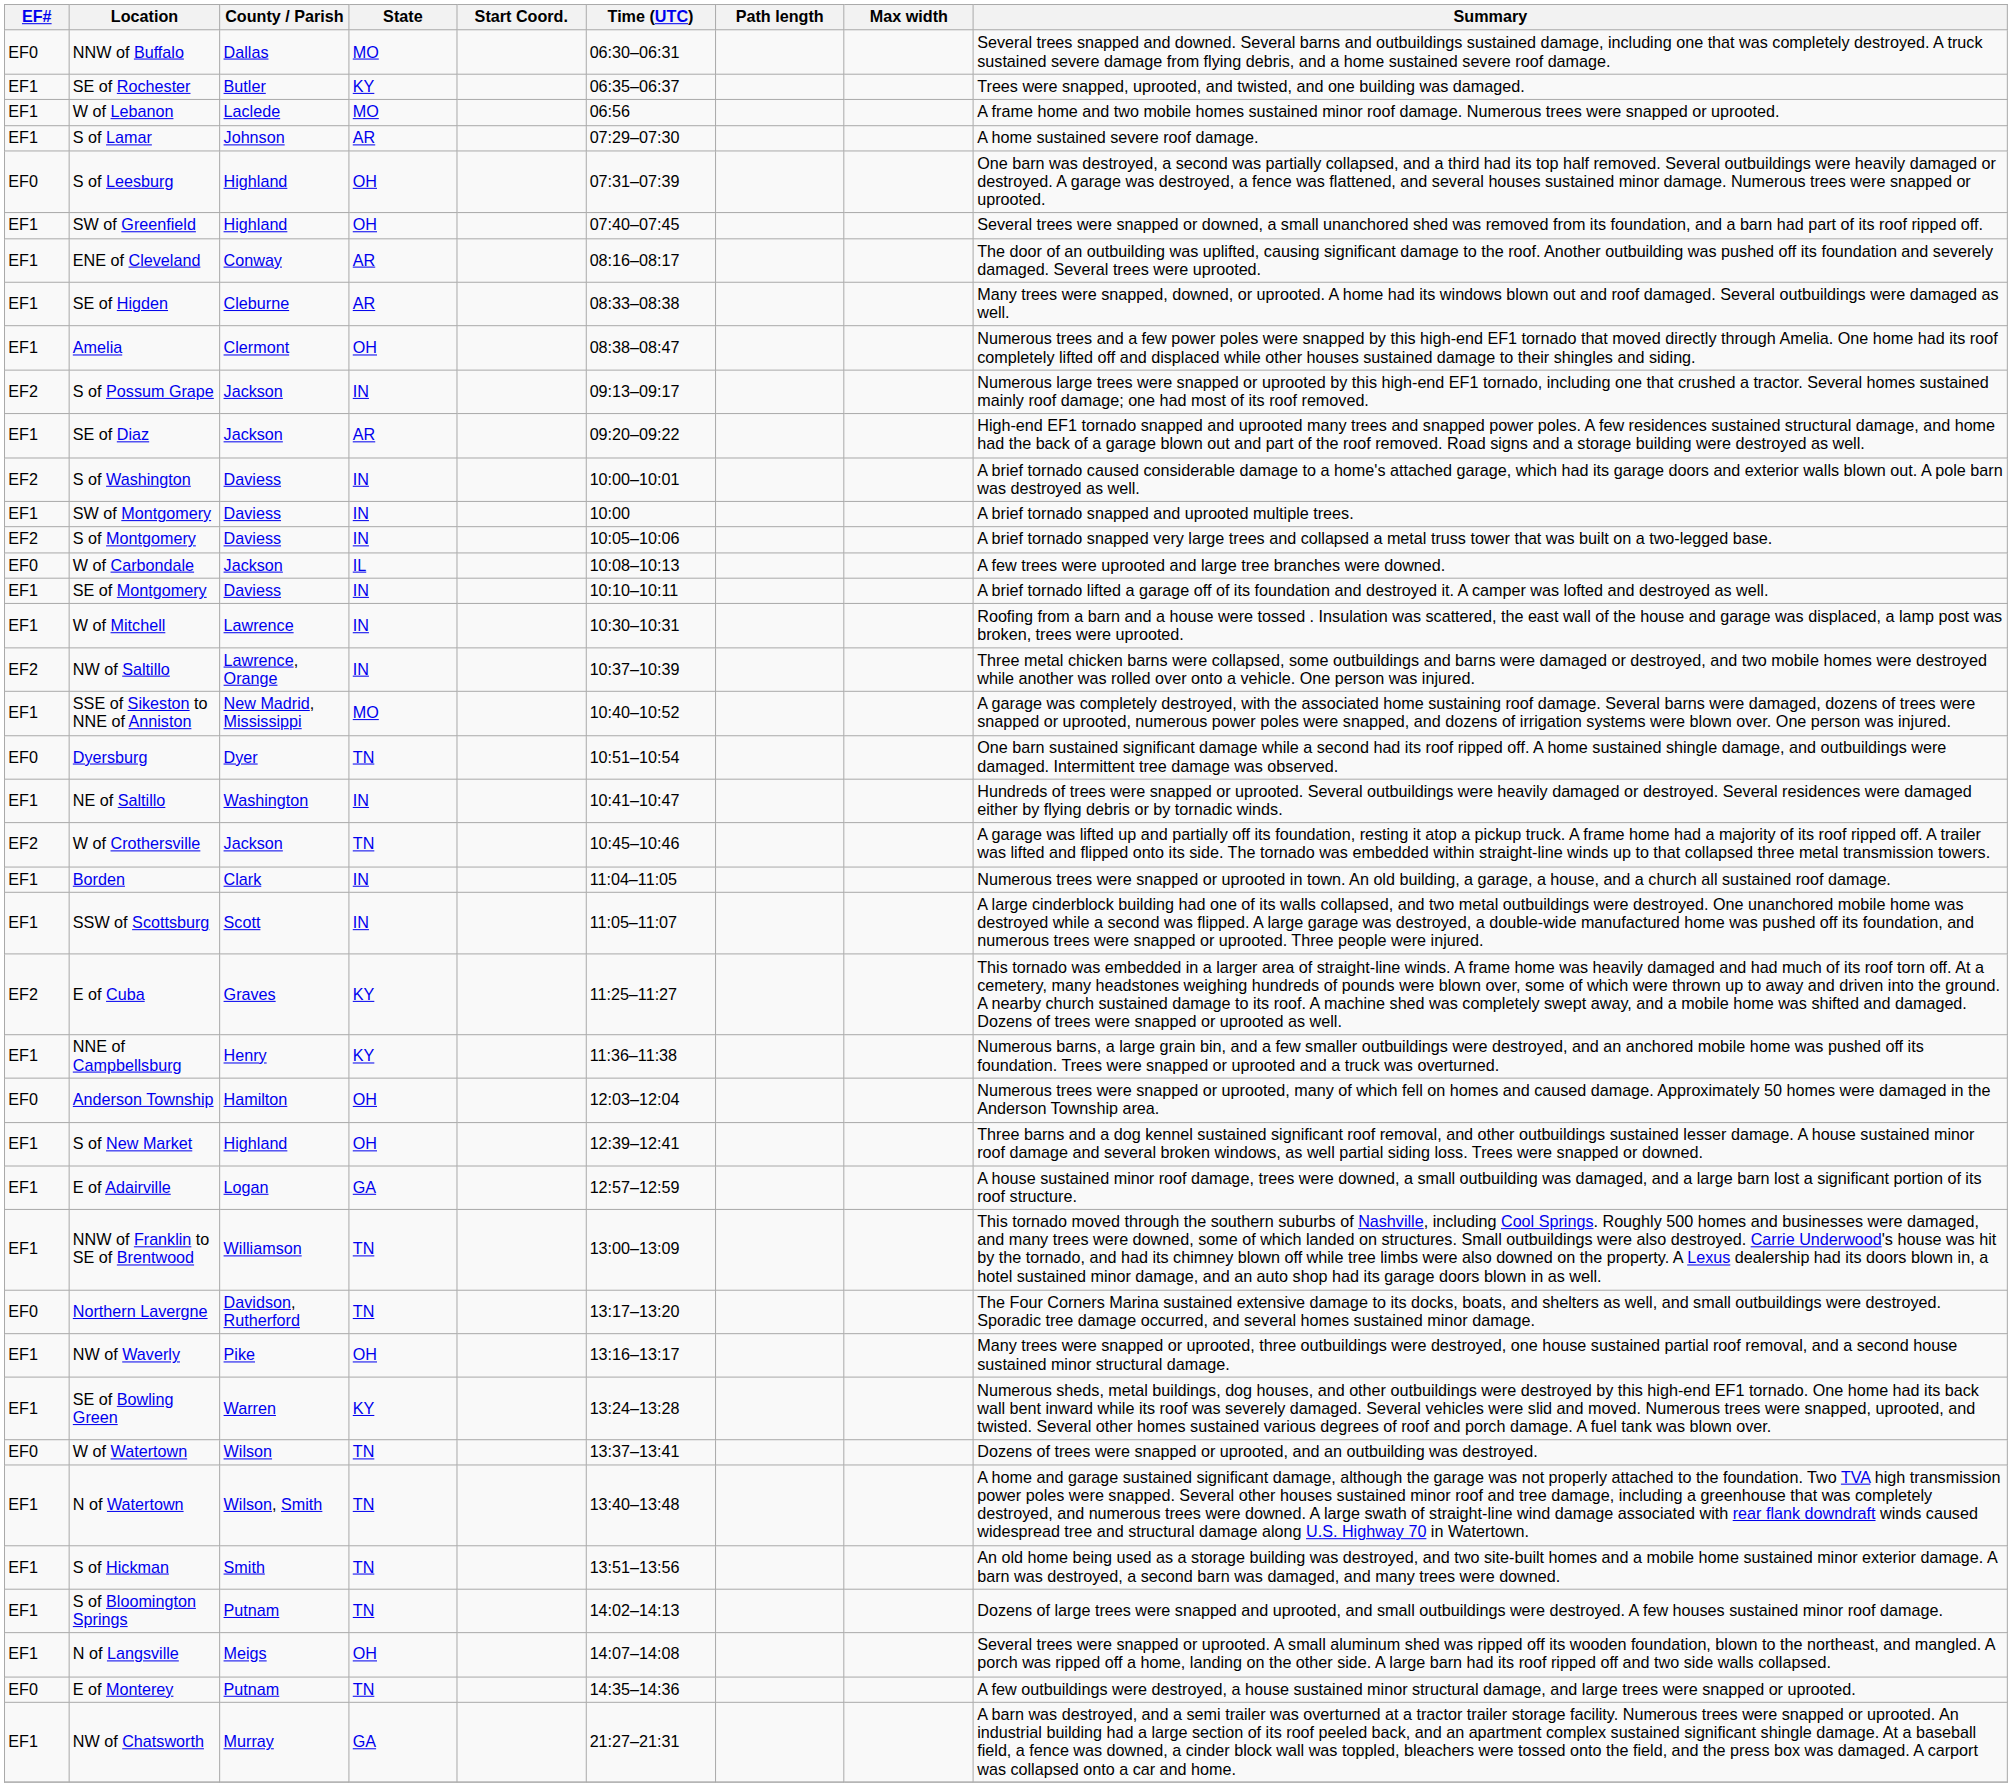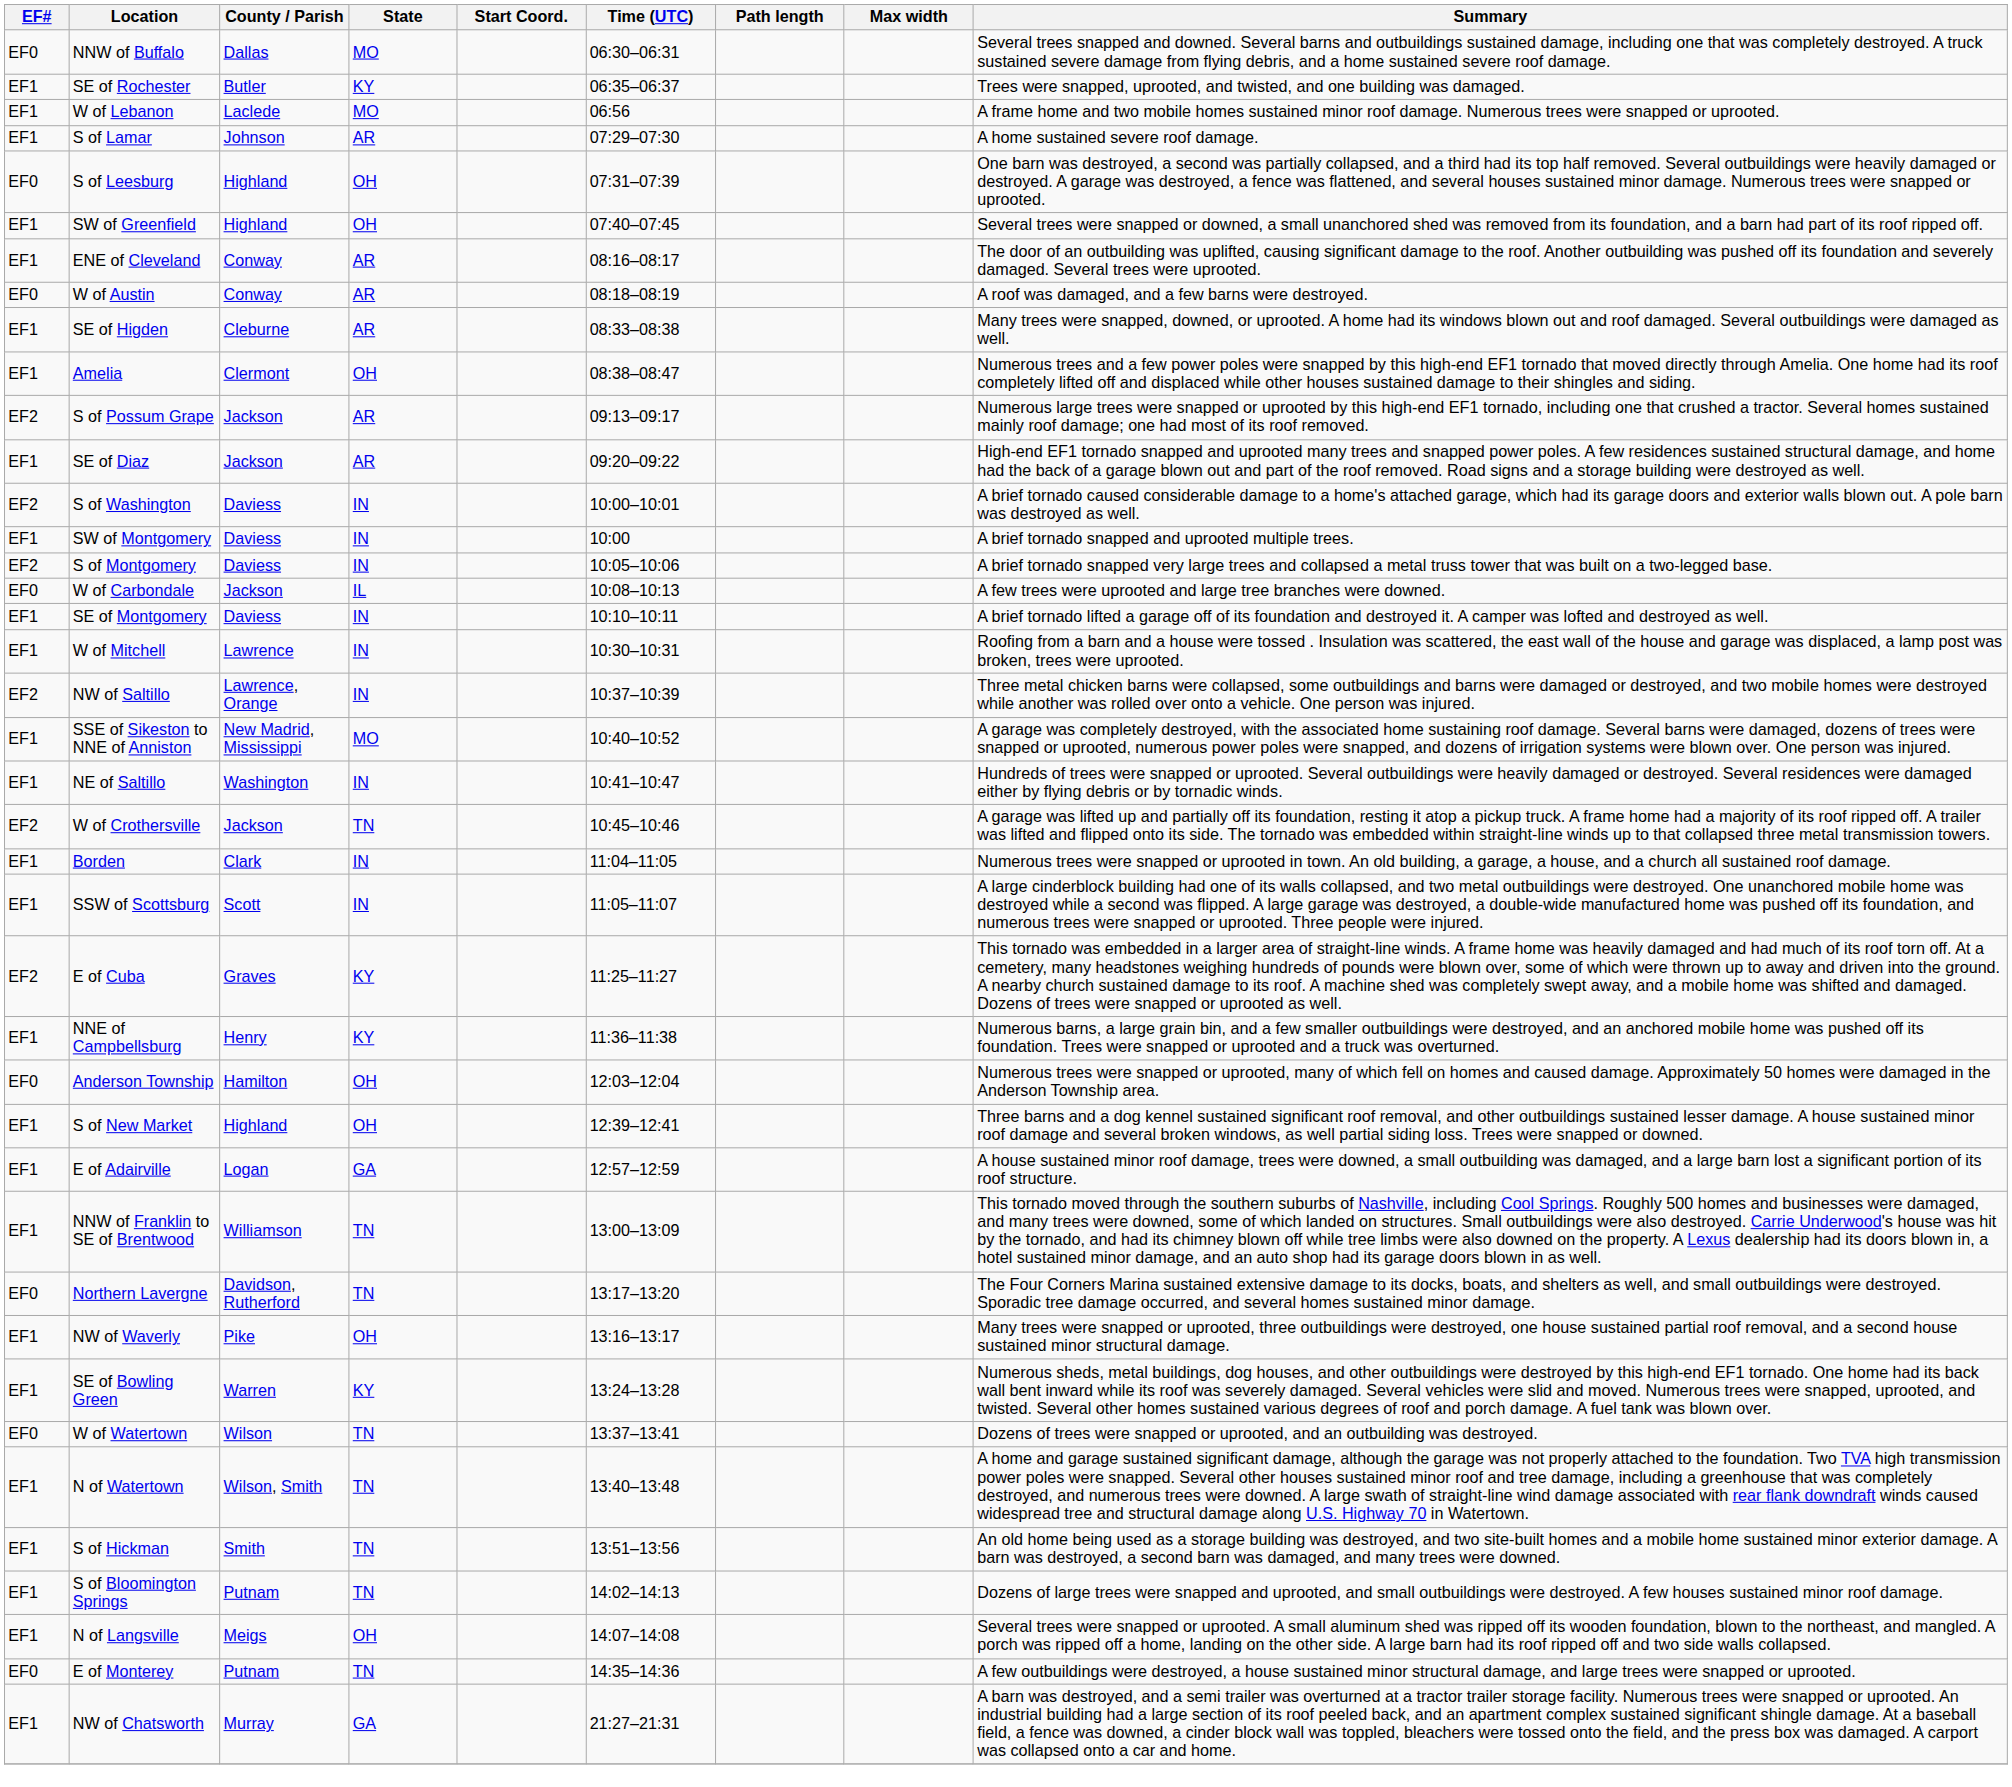+ row: (114, 295)
(361, 391) IN -> (364, 417) AR
- row: (110, 757)
